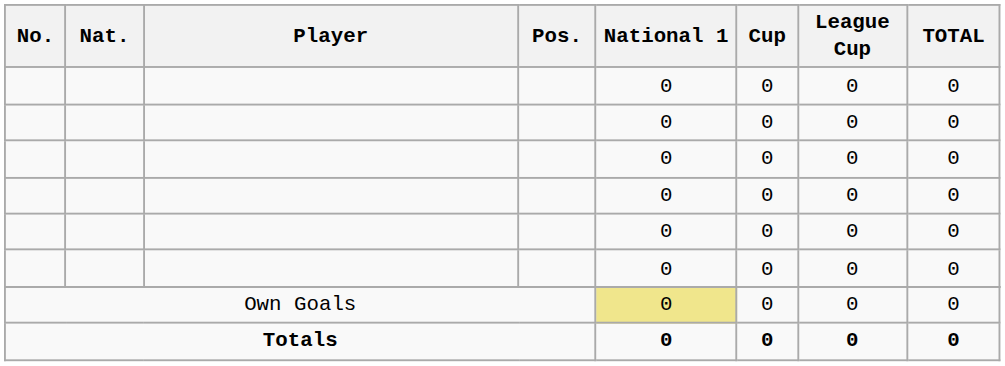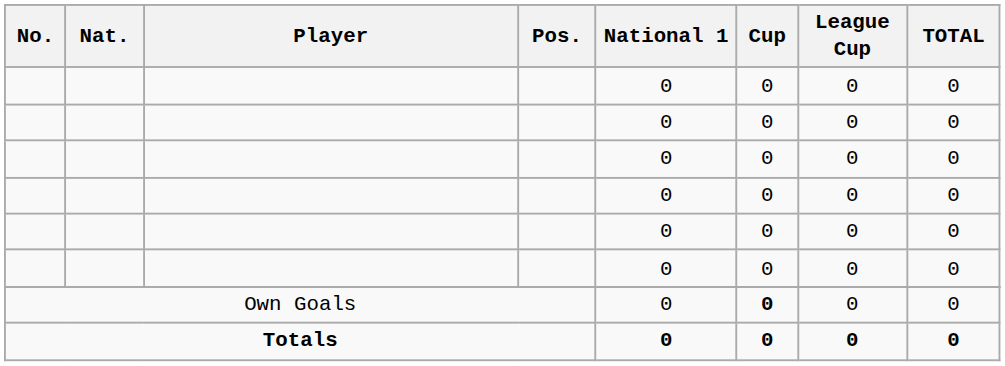(666, 305) khaki background -> (666, 305) no background
(767, 305) normal -> (767, 305) bold
